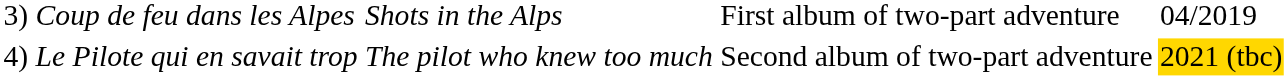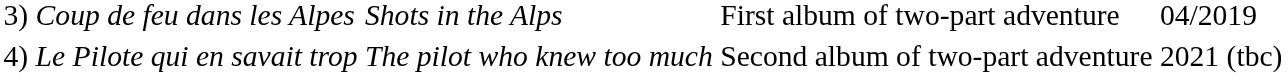(1221, 56) gold background -> (1221, 56) no background
